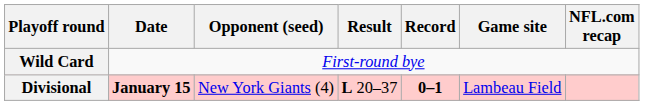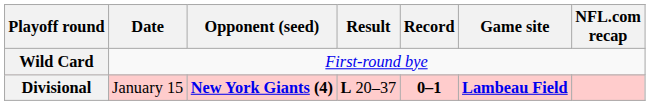(151, 87) bold -> (148, 87) normal
(266, 87) normal -> (262, 87) bold
(512, 87) normal -> (515, 87) bold
